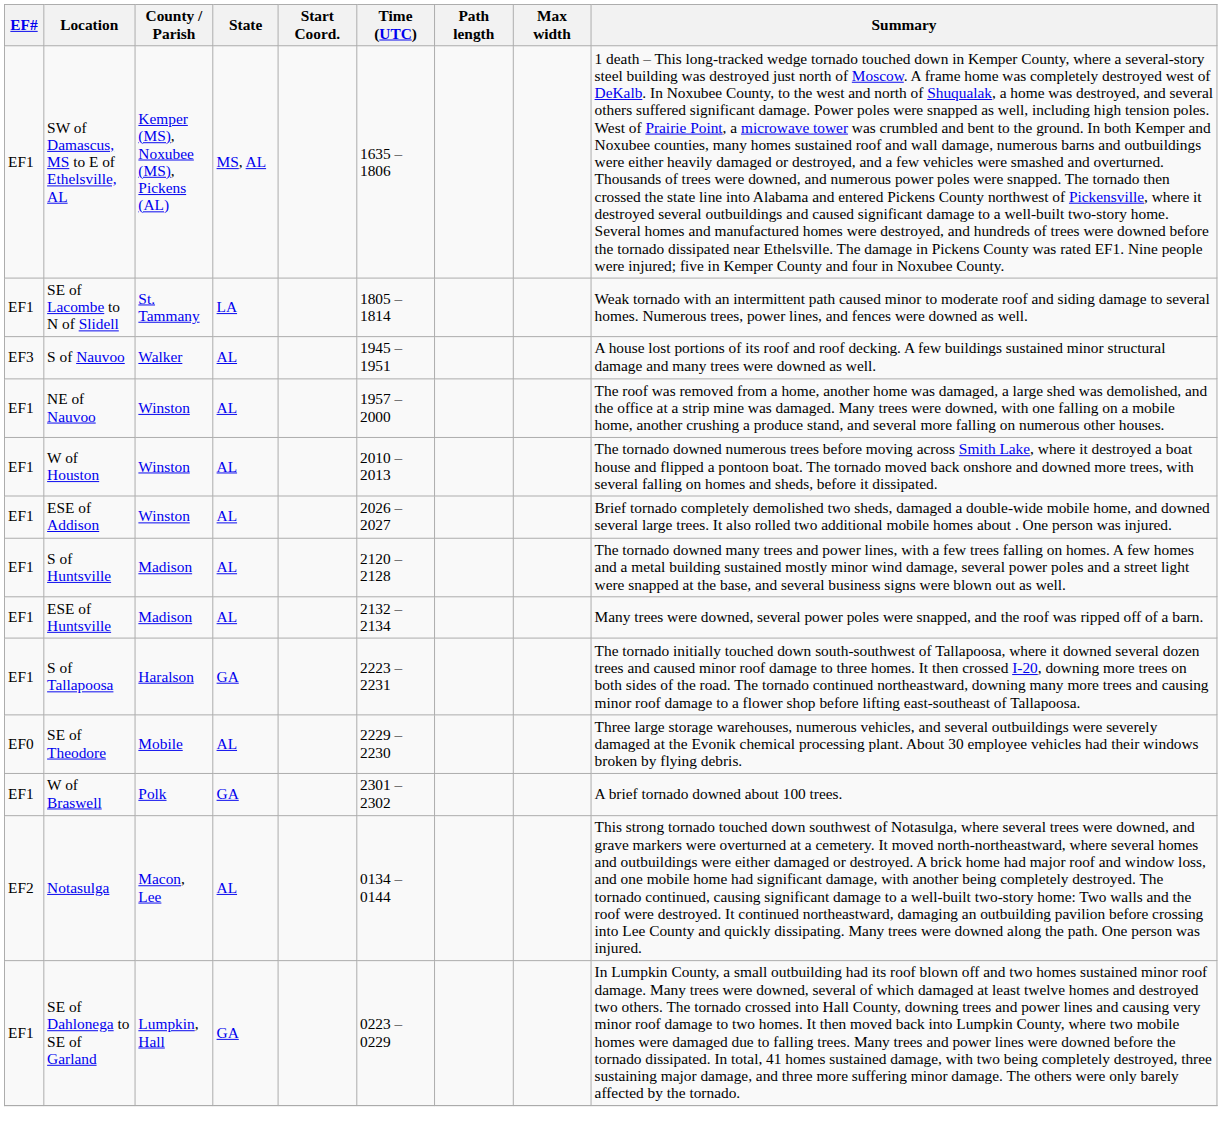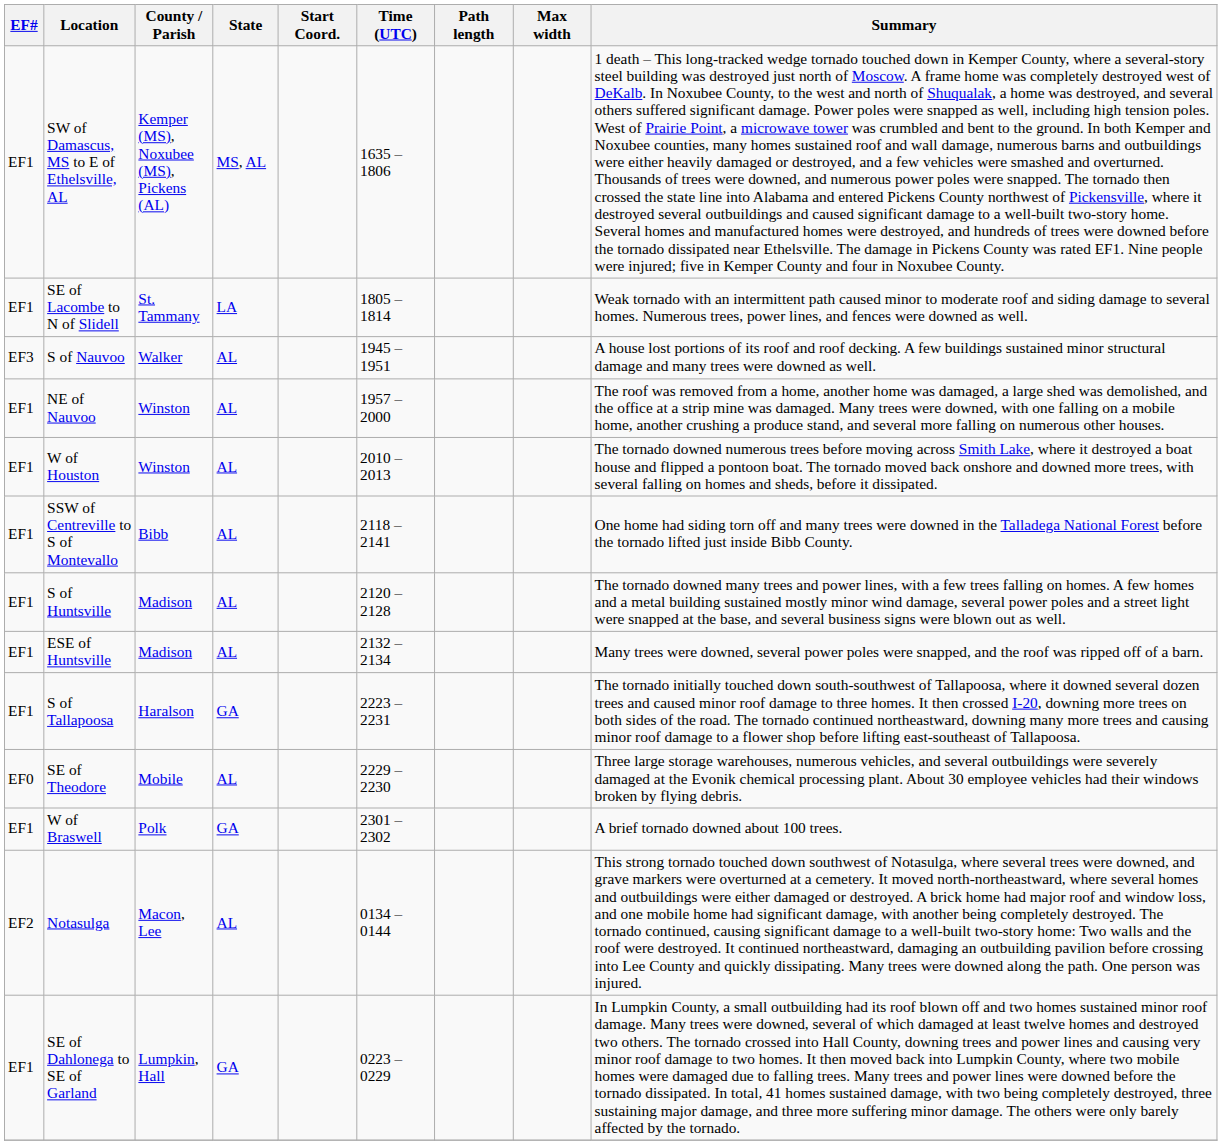- row: (73, 517)
+ row: (89, 534)
